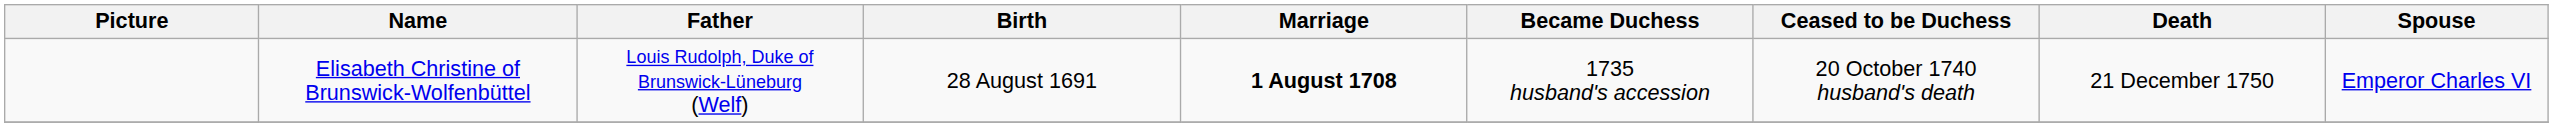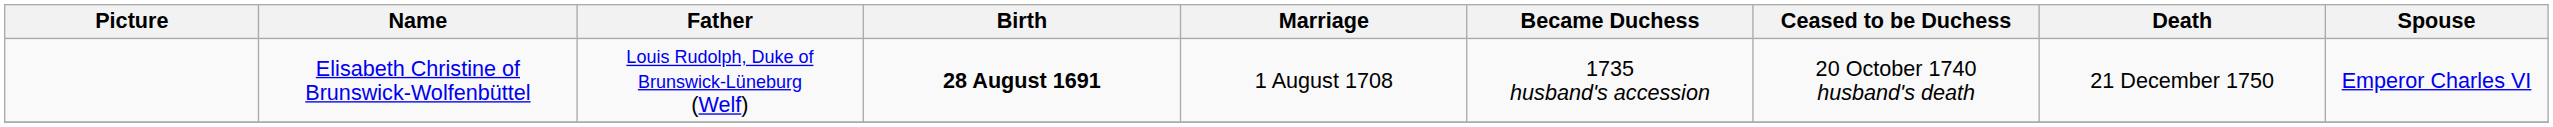(1022, 80) normal -> (1022, 80) bold
(1324, 80) bold -> (1324, 80) normal
